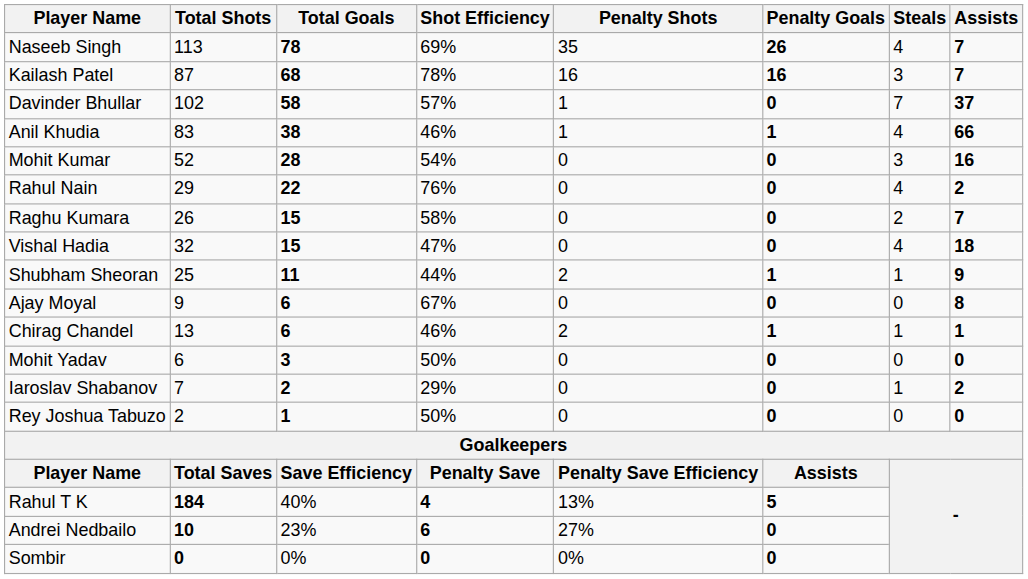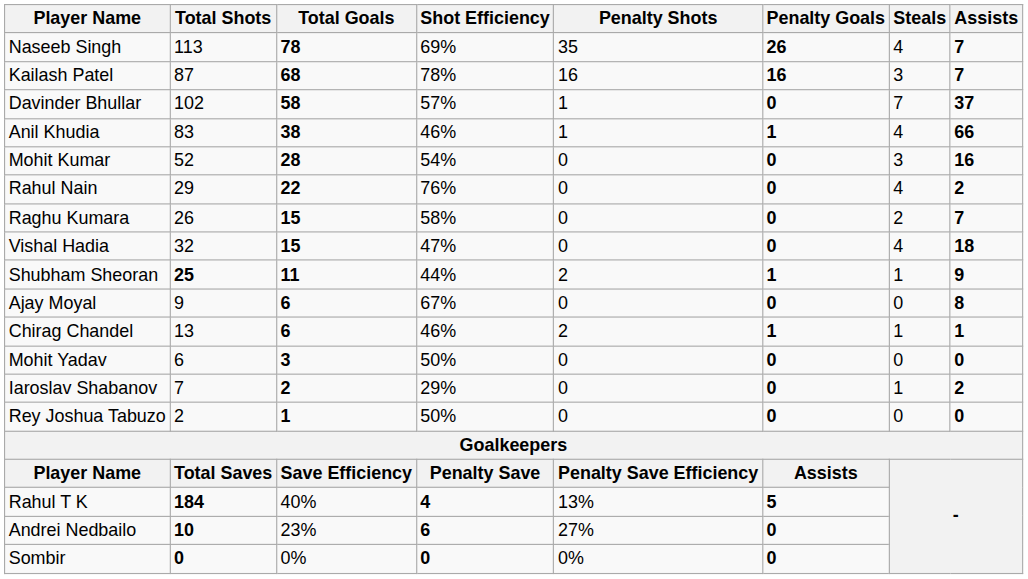(184, 274) normal -> (184, 274) bold
